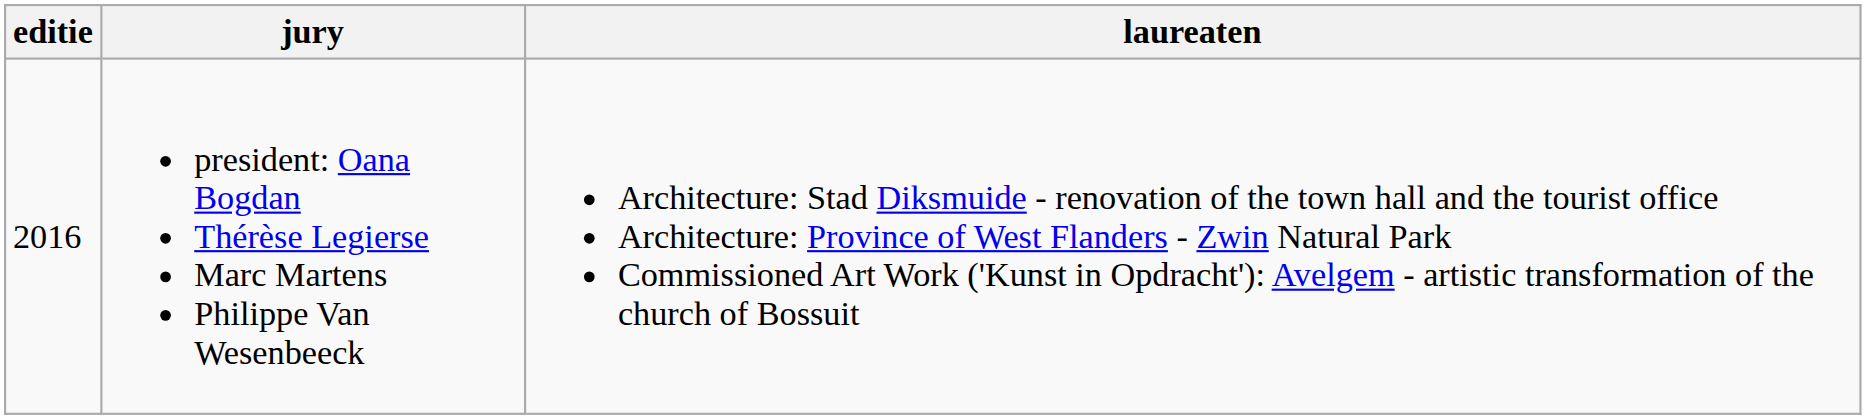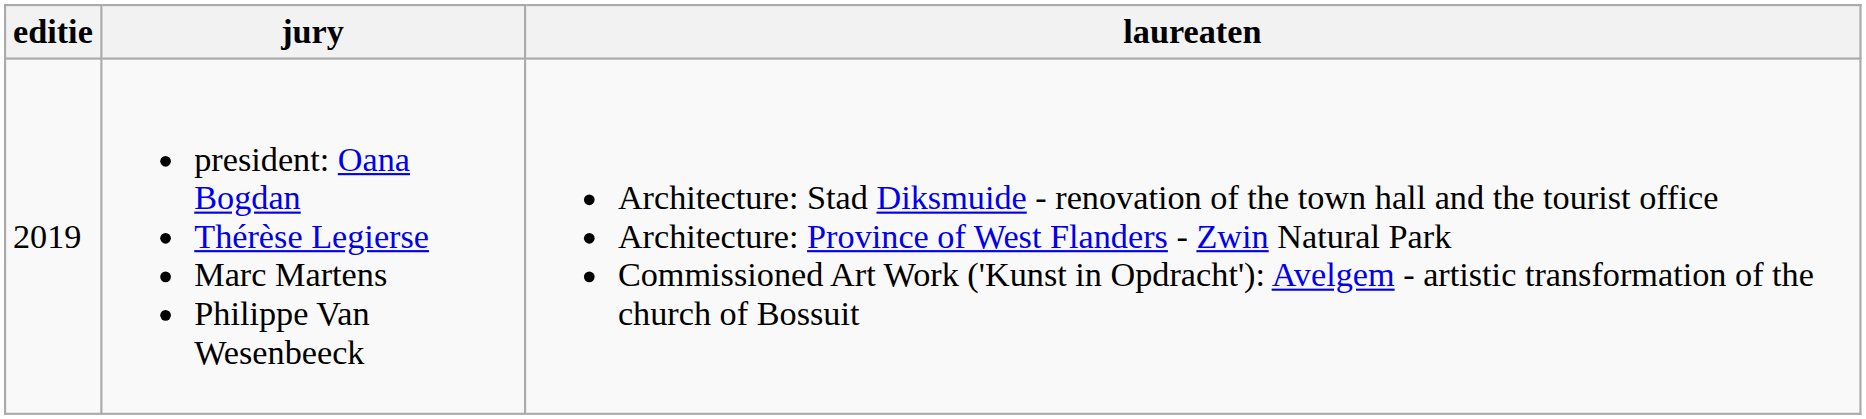(47, 235) 2016 -> (47, 235) 2019
